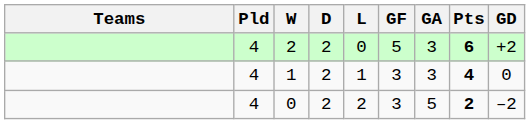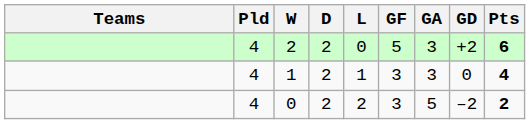columns swapped: (506, 19) <-> (469, 19)
